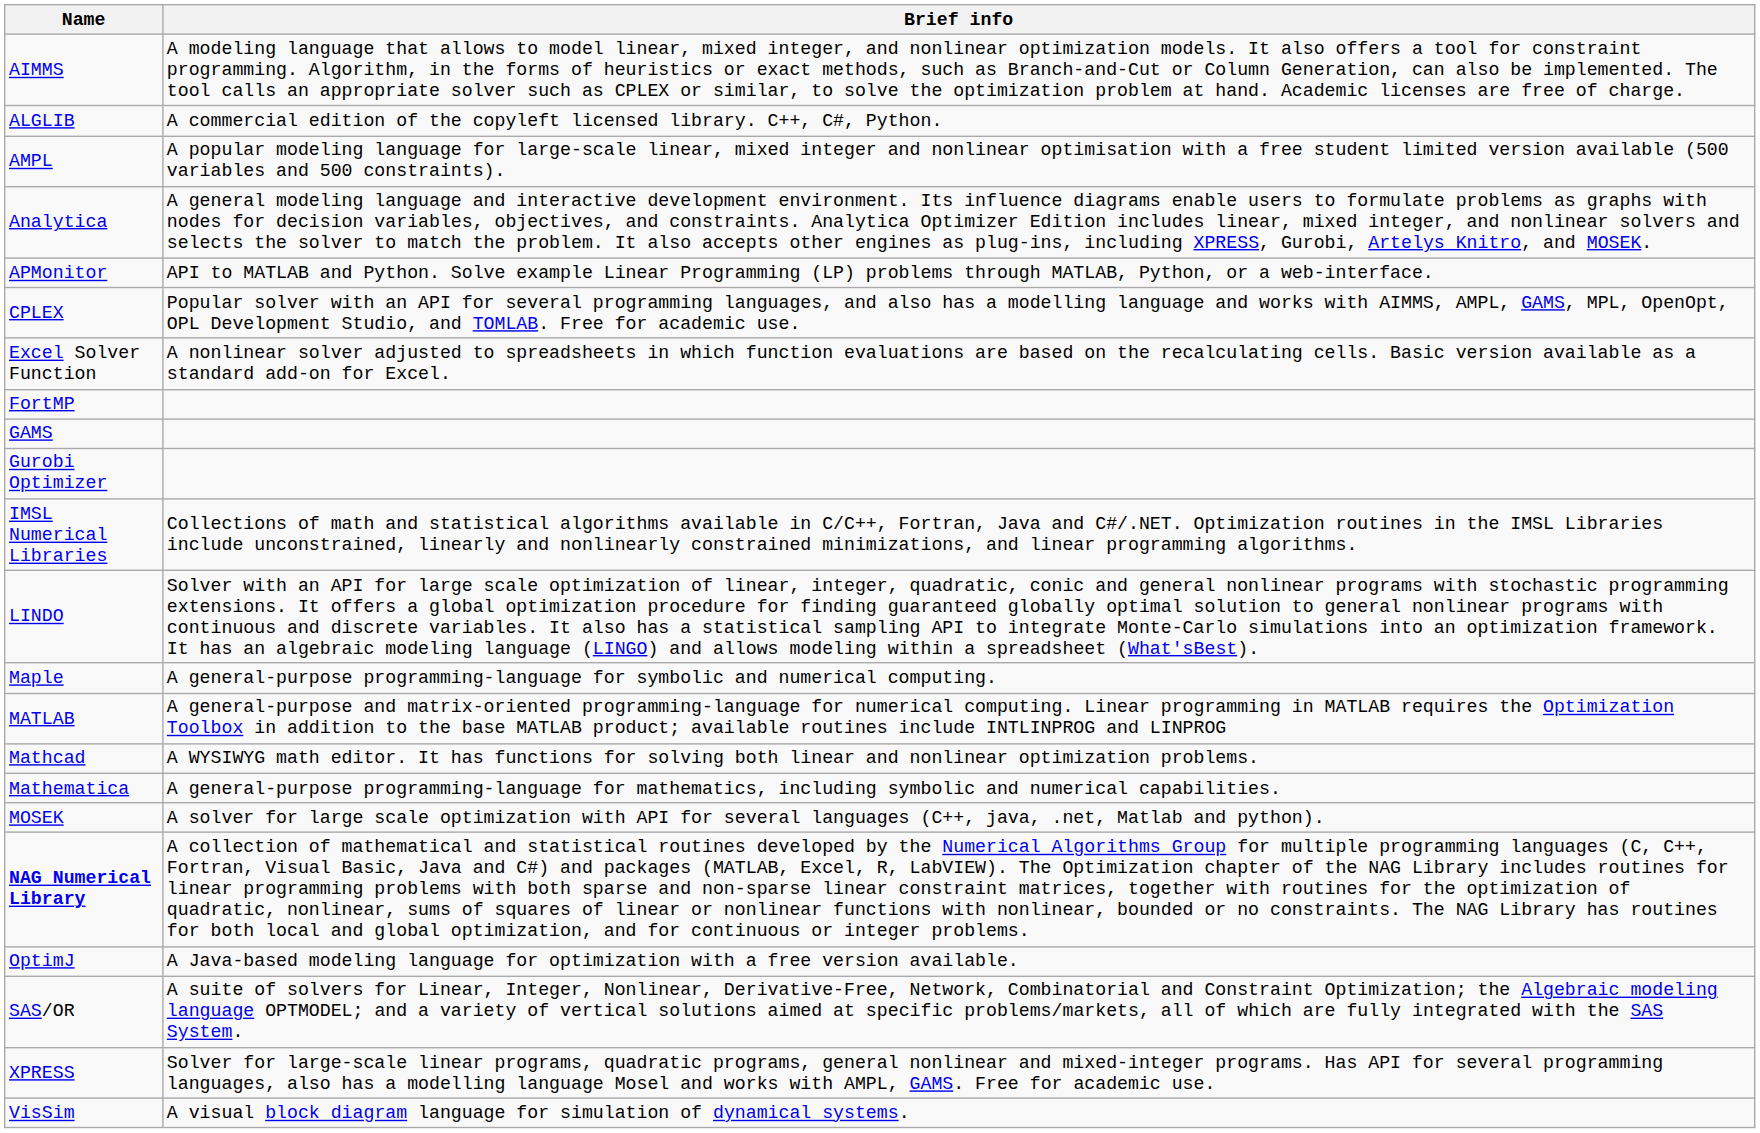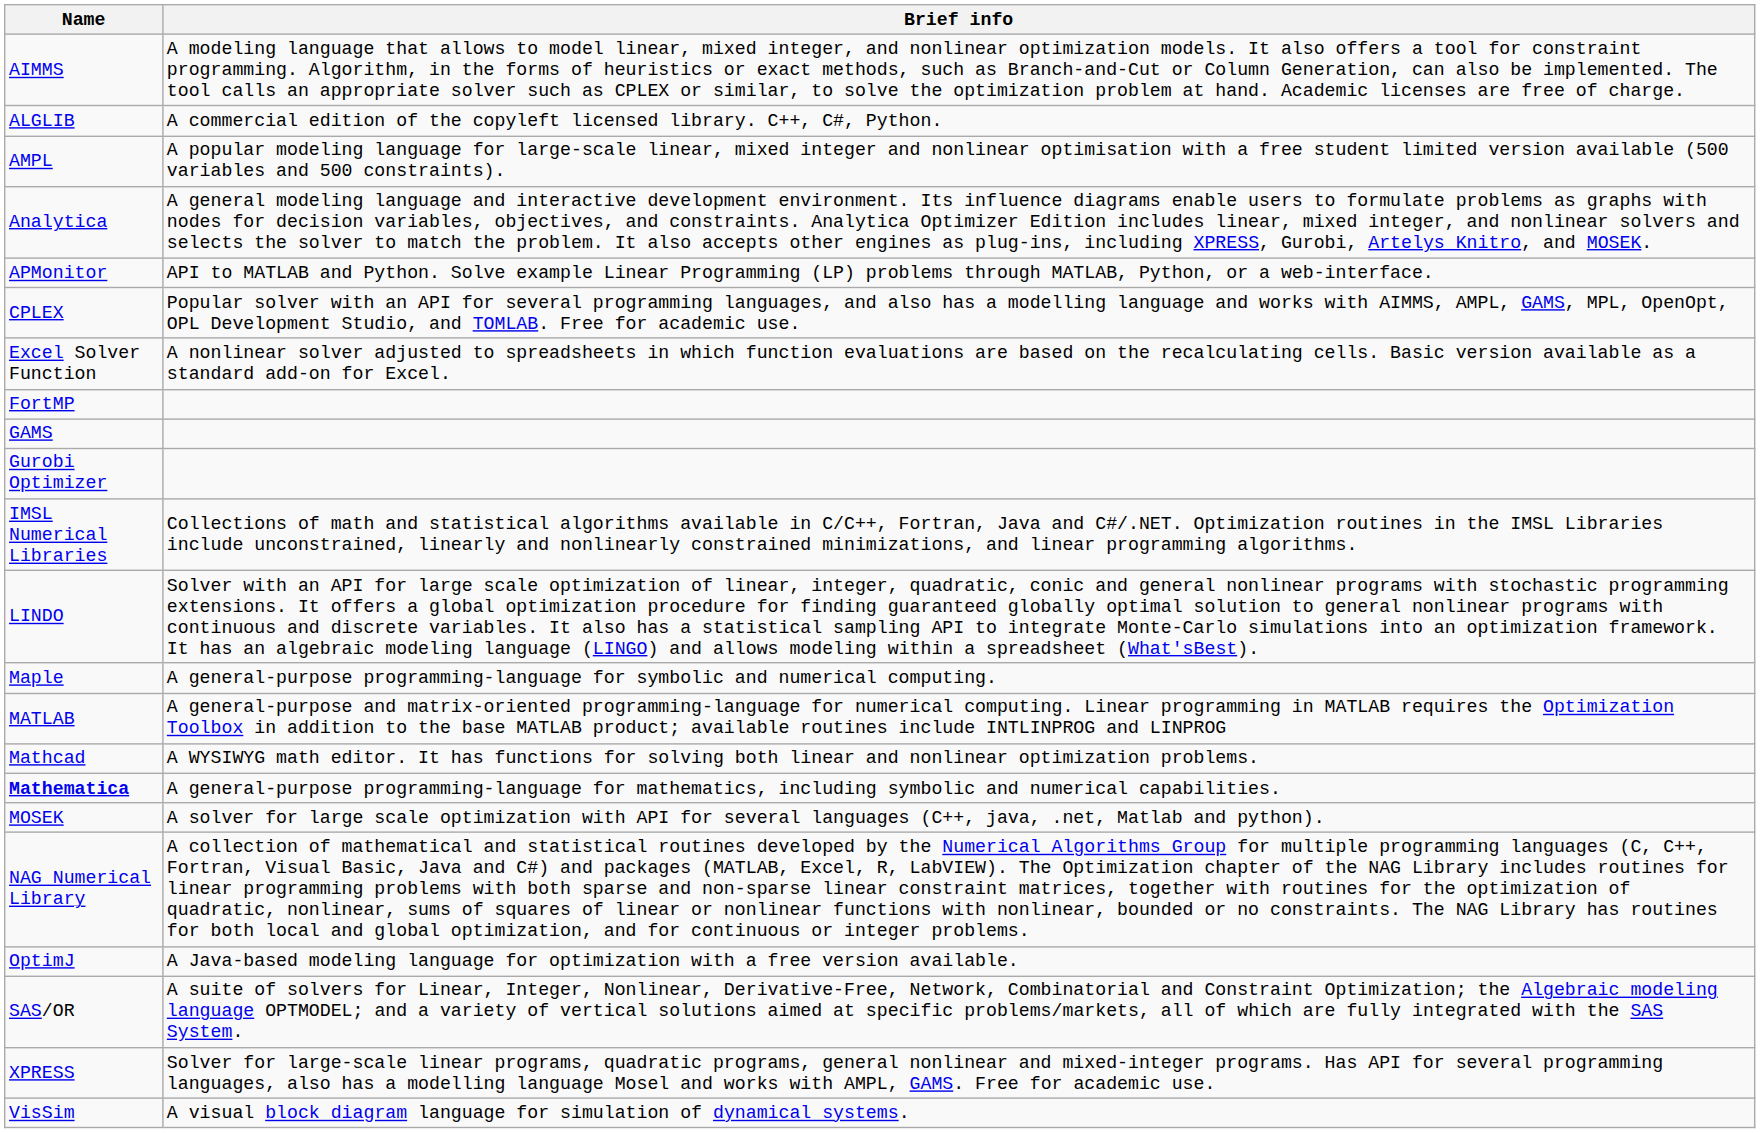(69, 788) normal -> (69, 788) bold
(80, 889) bold -> (80, 889) normal
